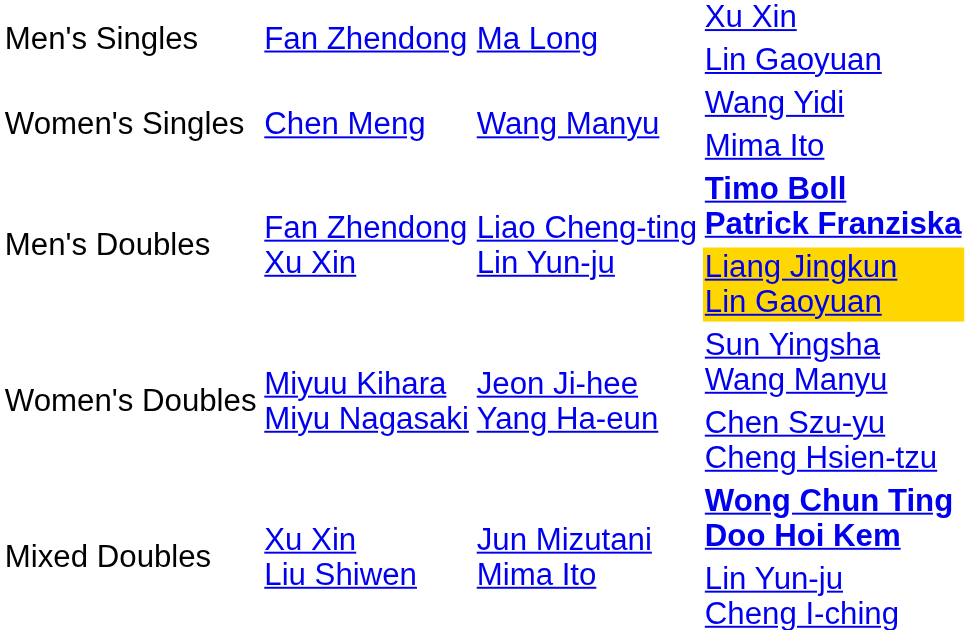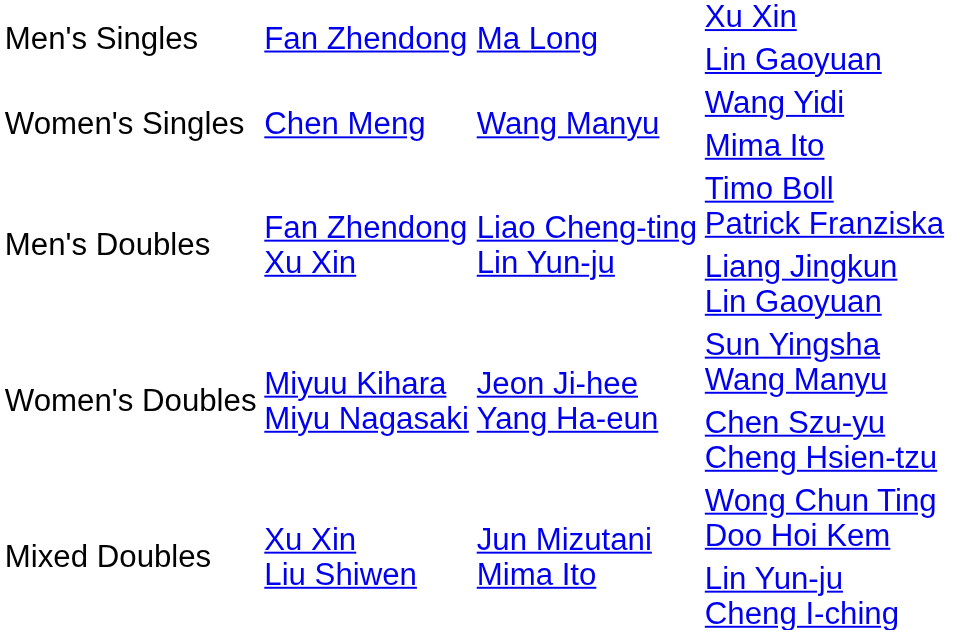(833, 206) bold -> (824, 206) normal
(801, 284) gold background -> (801, 284) no background
(829, 518) bold -> (821, 518) normal
